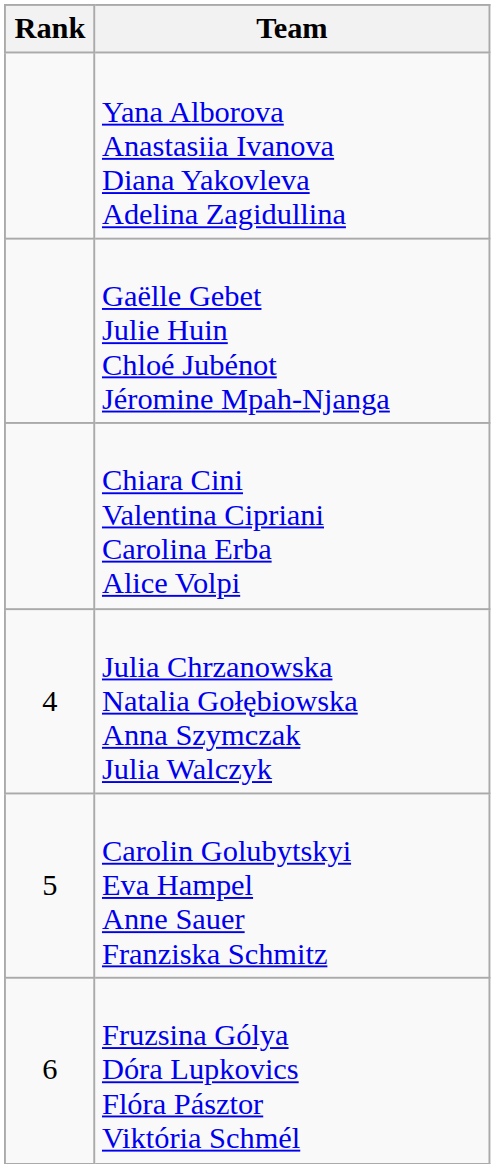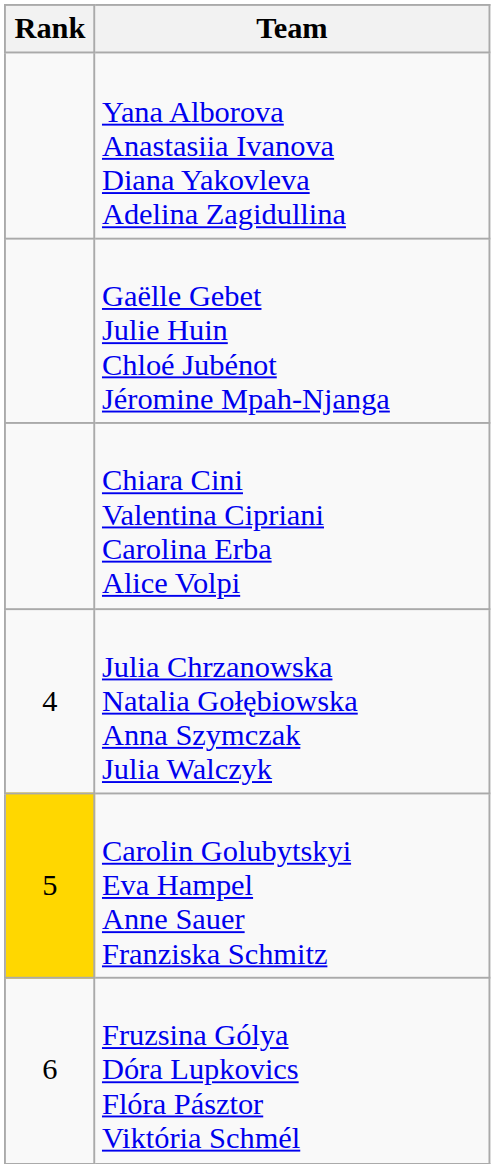(50, 885) no background -> (50, 885) gold background
